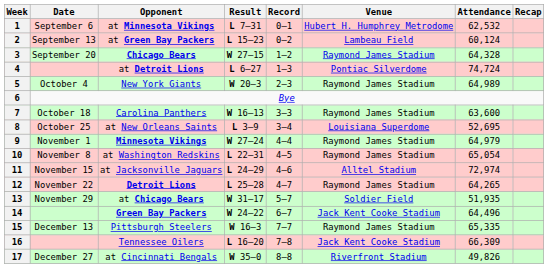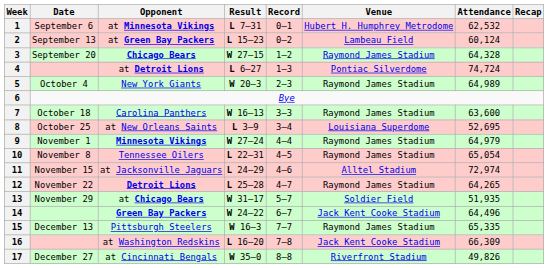(161, 156) at Washington Redskins -> (161, 156) Tennessee Oilers
(161, 242) Tennessee Oilers -> (161, 242) at Washington Redskins
